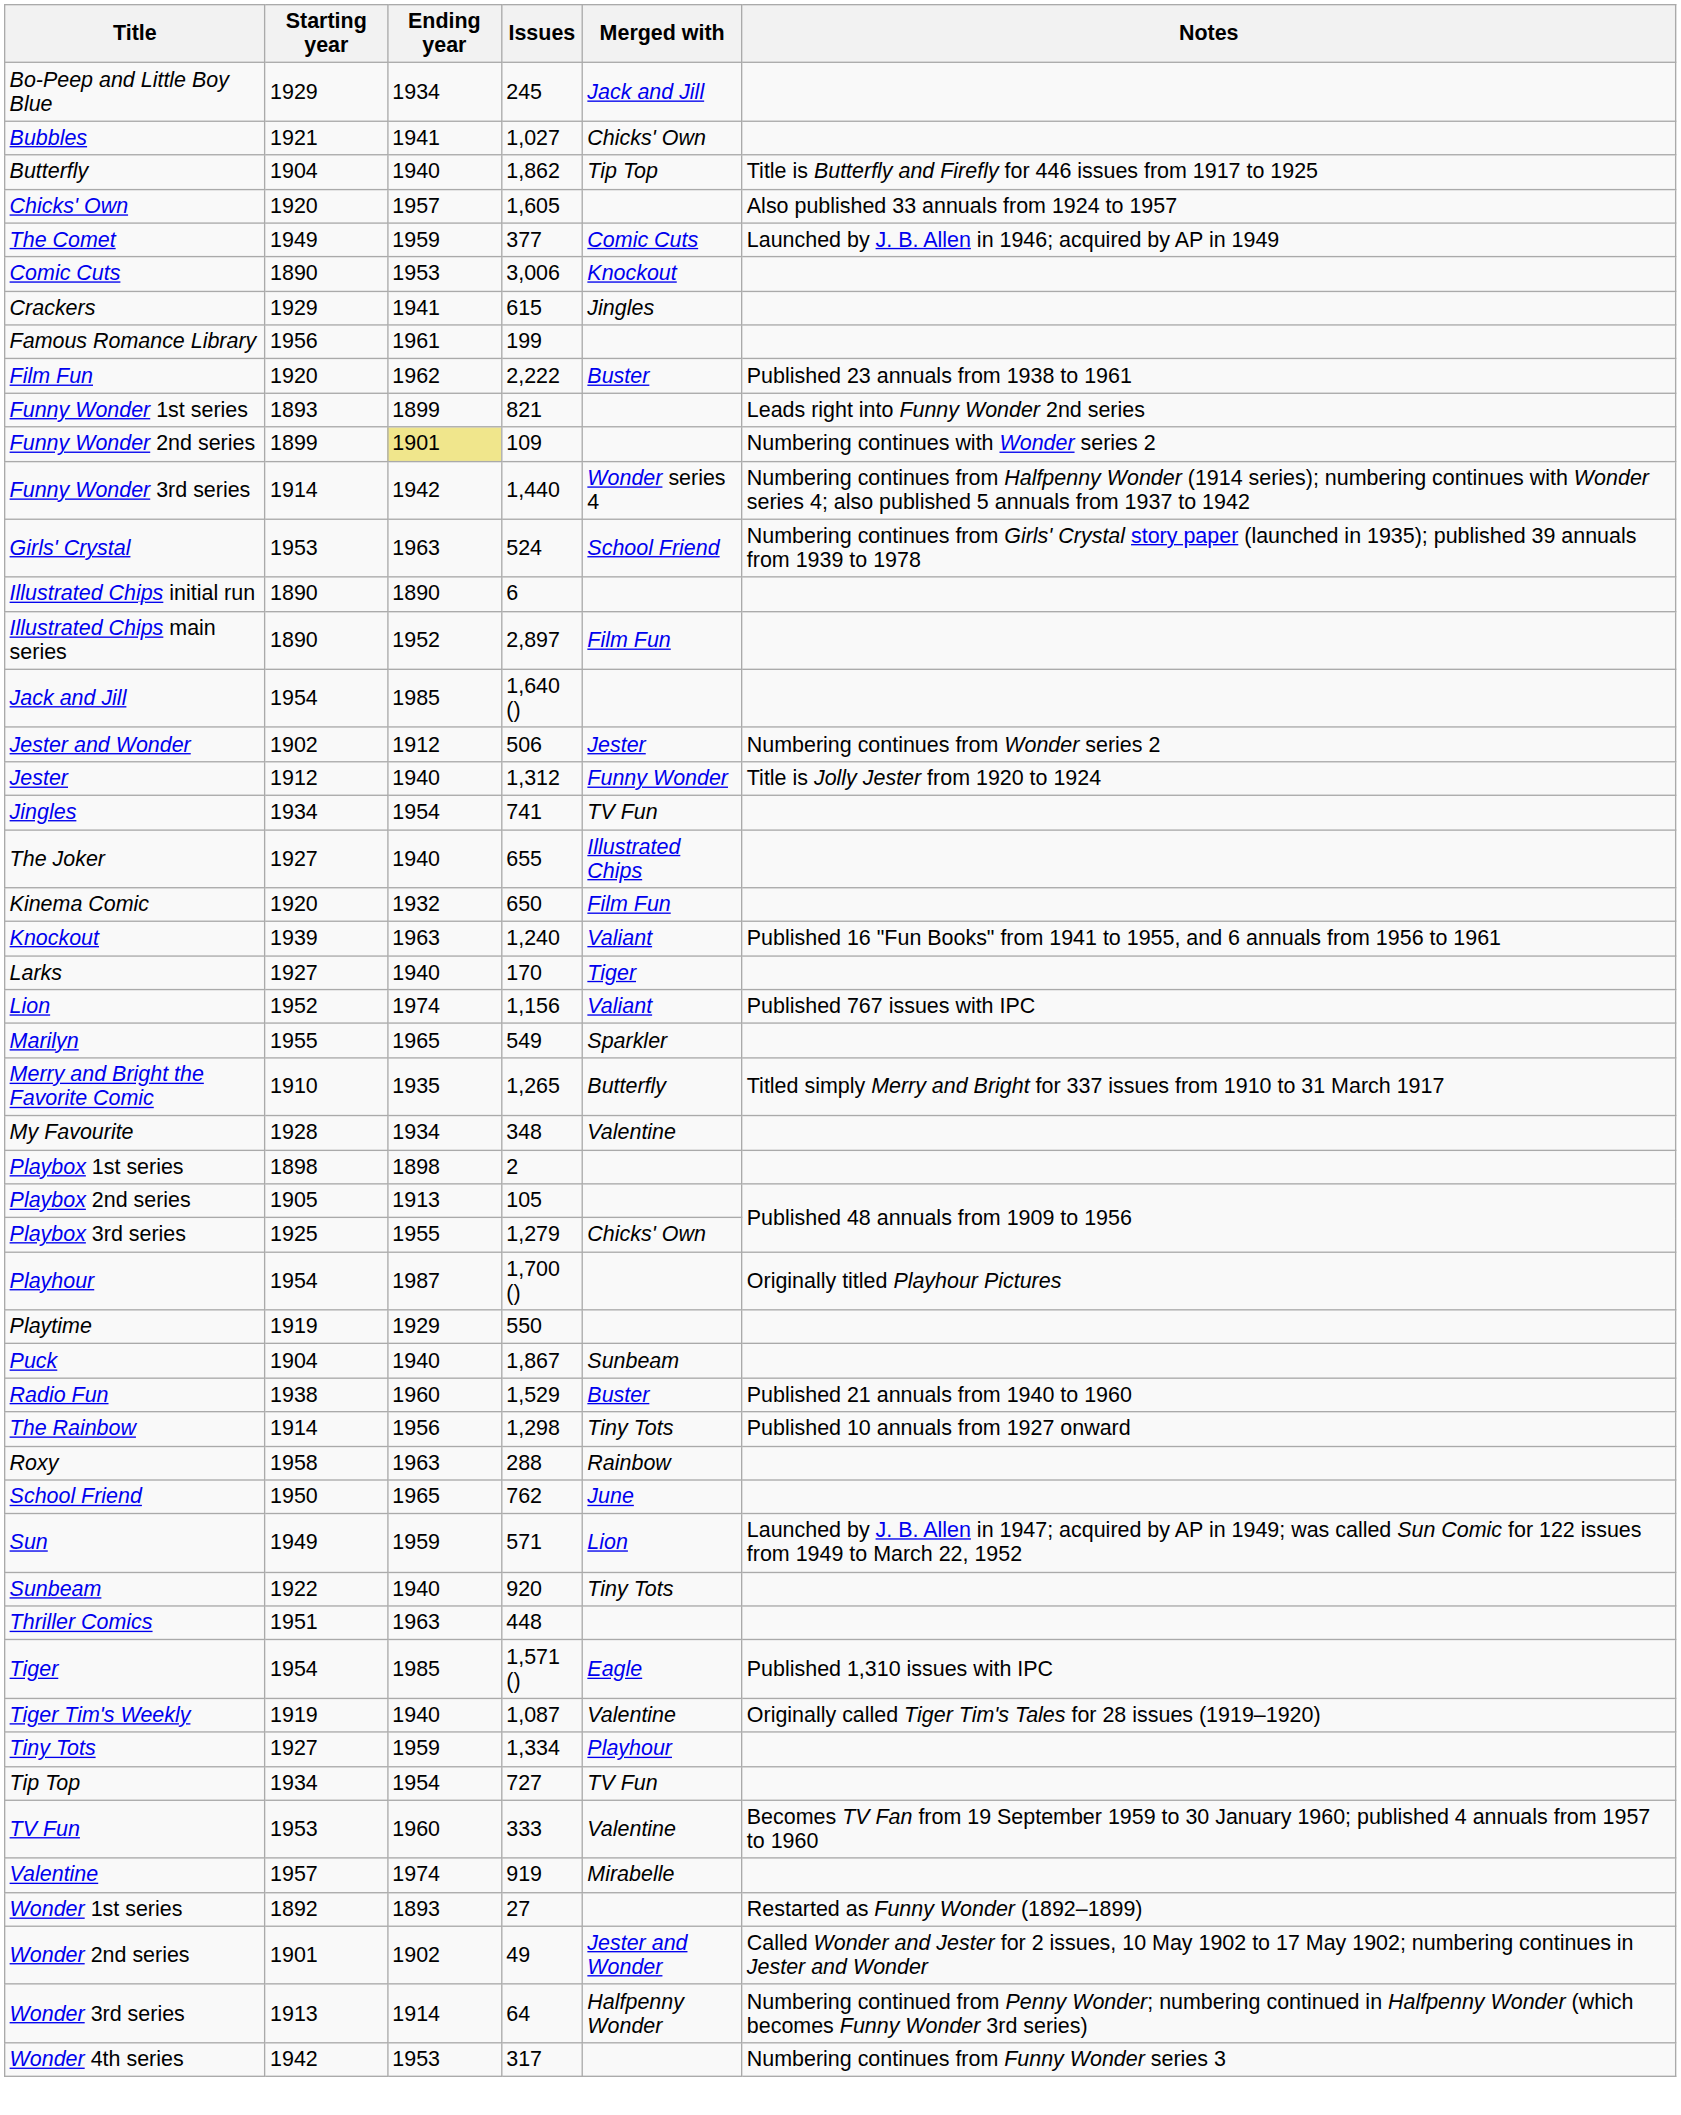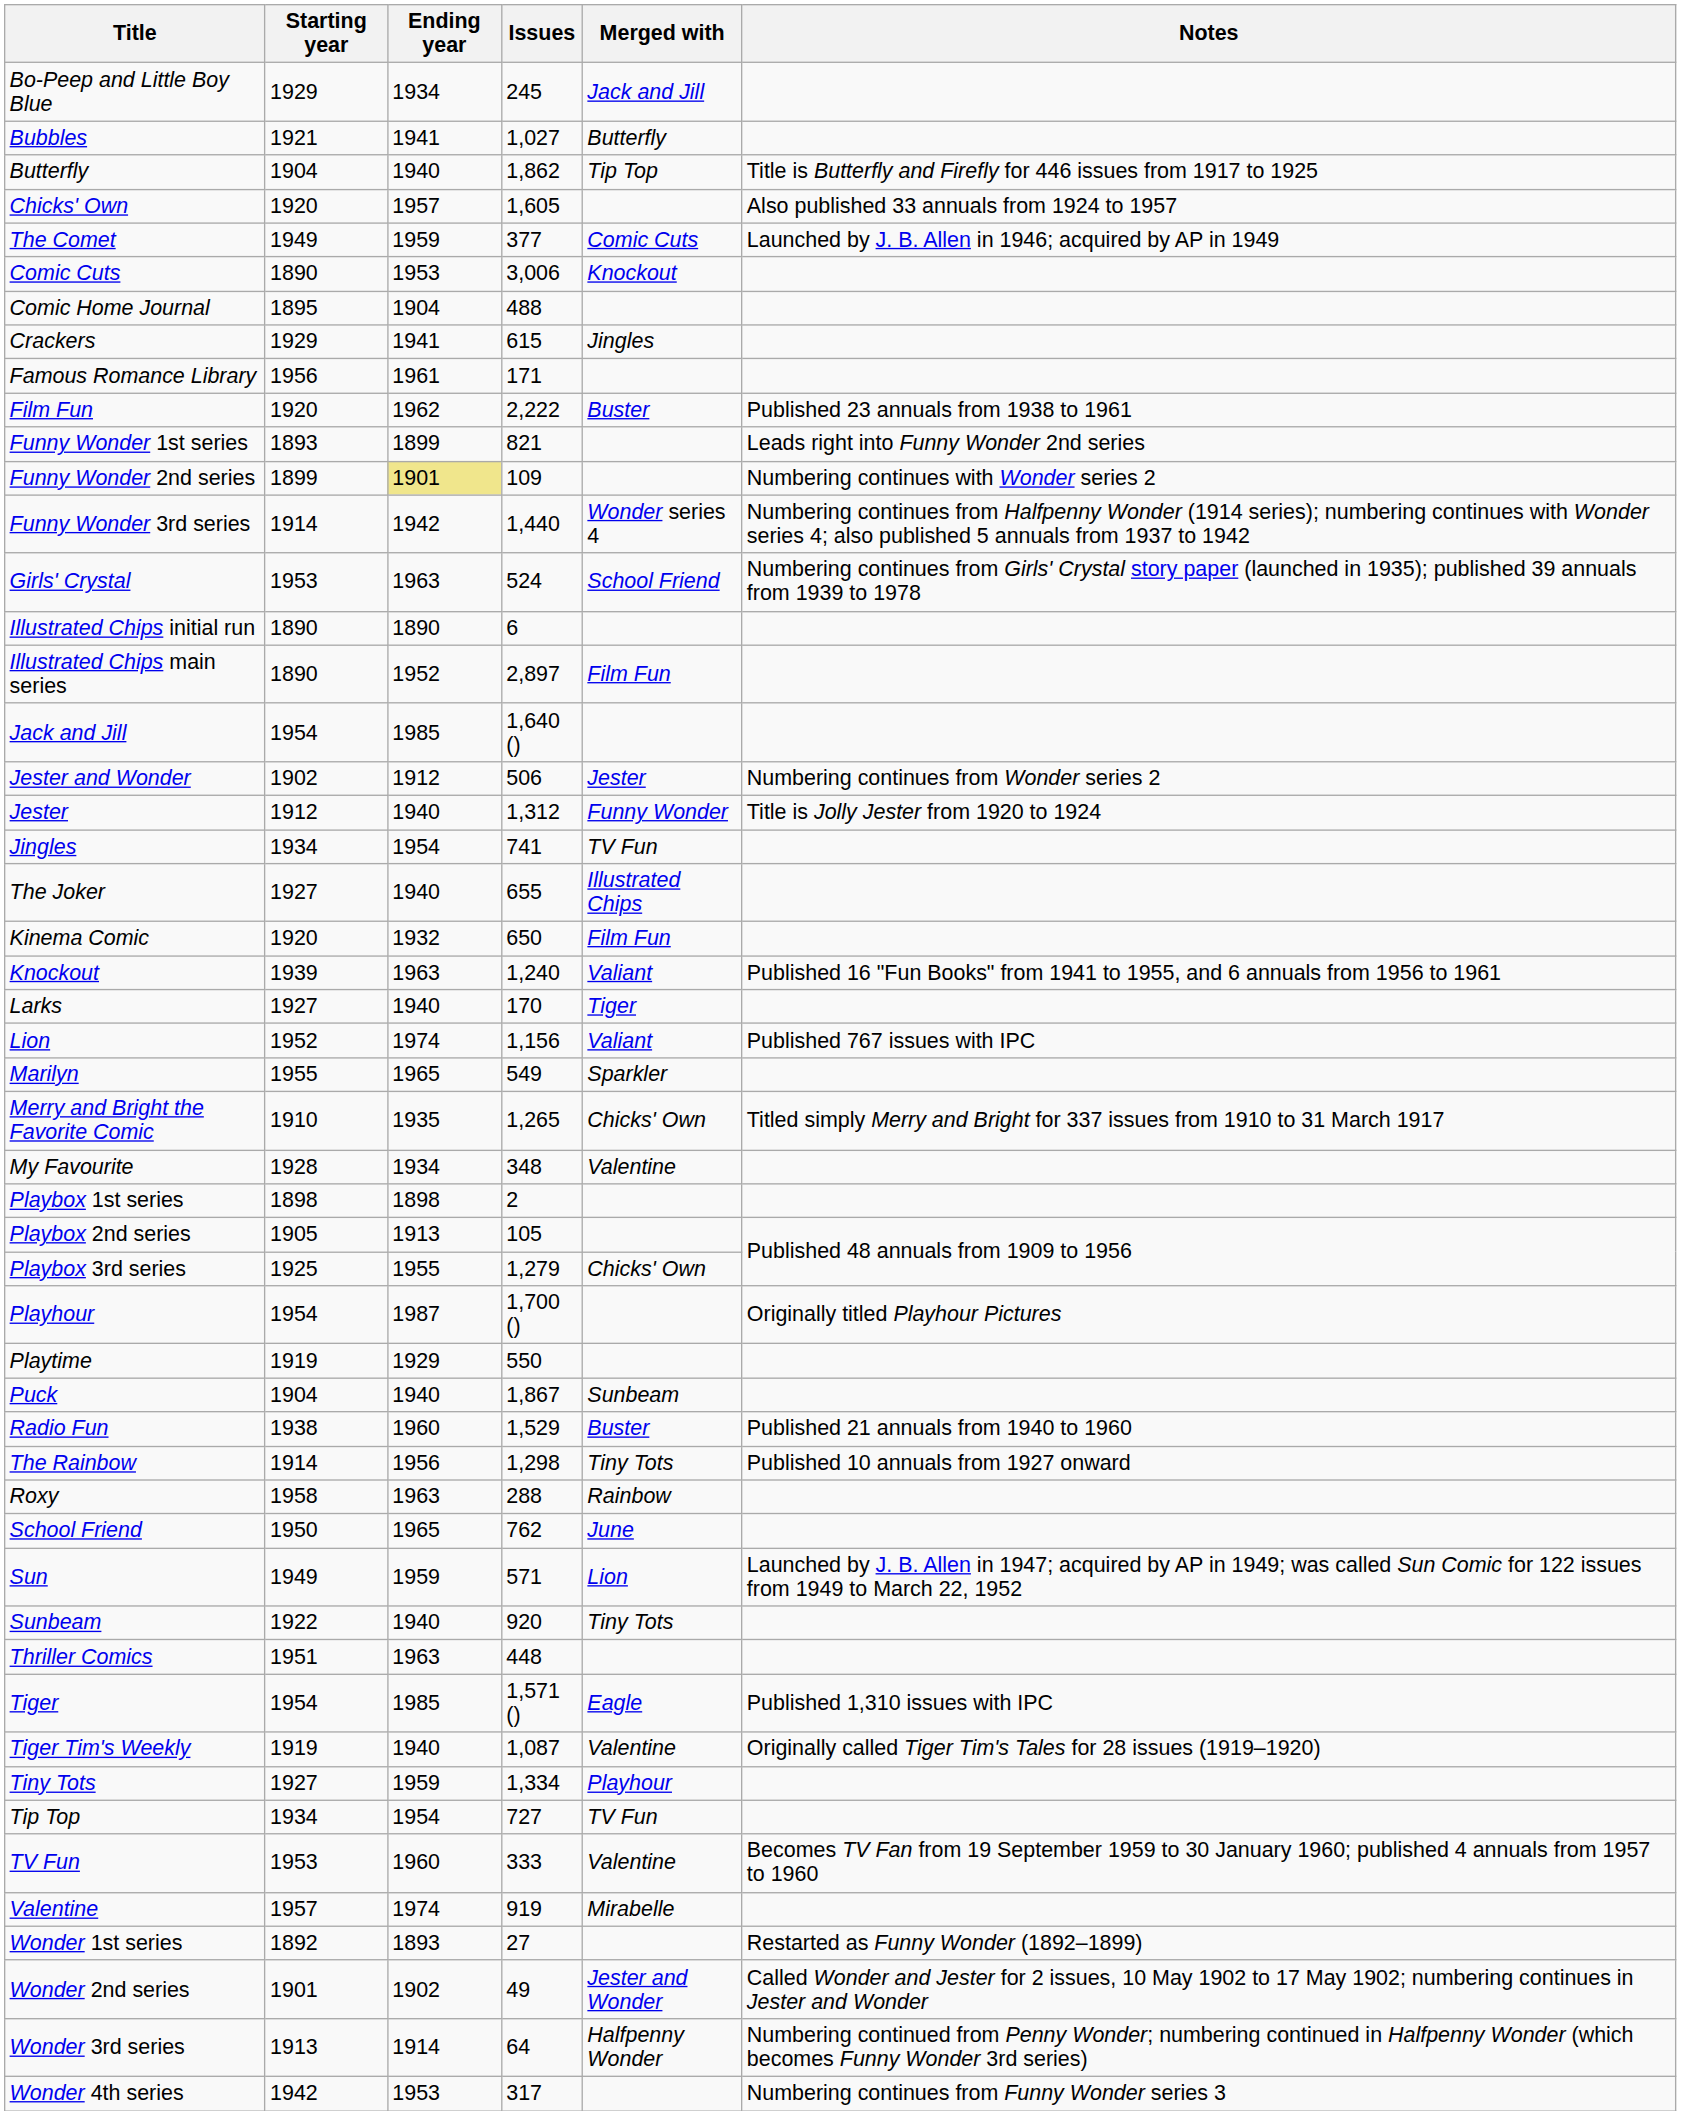(647, 137) Chicks' Own -> (627, 137) Butterfly
+ row: (110, 307)
(524, 341) 199 -> (524, 375) 171
(627, 1086) Butterfly -> (647, 1120) Chicks' Own
